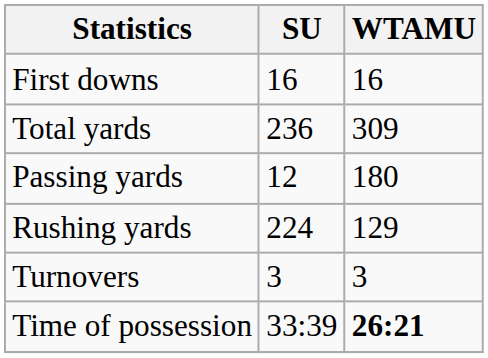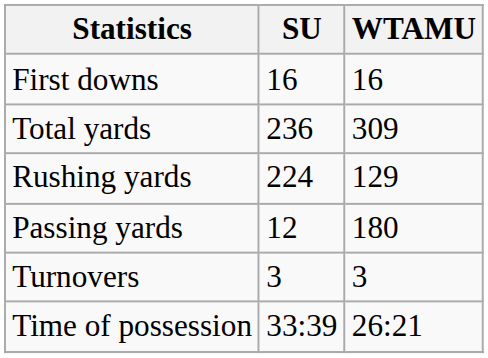rows swapped: (102, 227) <-> (98, 177)
(388, 326) bold -> (387, 326) normal
